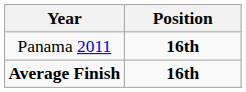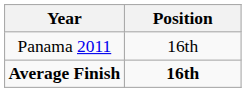(183, 45) bold -> (183, 45) normal
